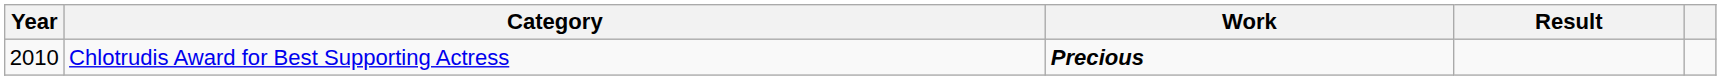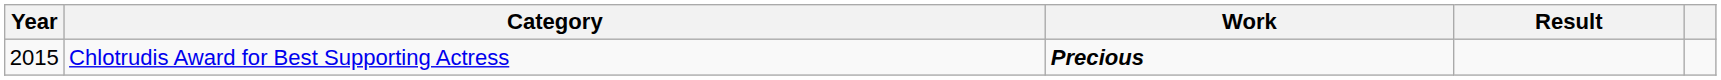(34, 57) 2010 -> (34, 57) 2015
